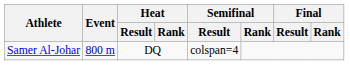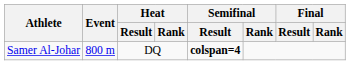(214, 50) normal -> (215, 50) bold
